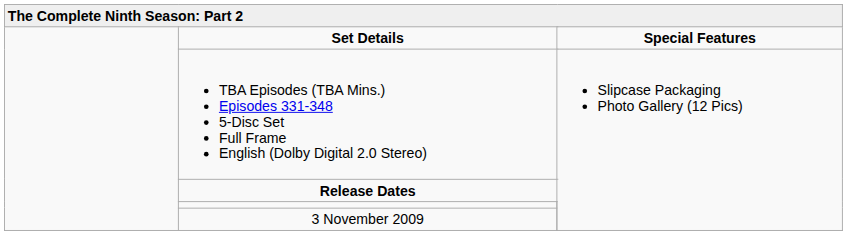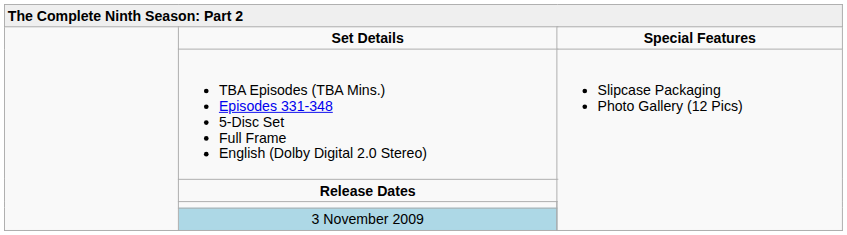(368, 219) no background -> (368, 219) lightblue background
